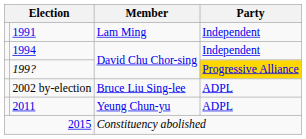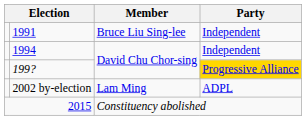(121, 32) Lam Ming -> (141, 32) Bruce Liu Sing-lee
(141, 87) Bruce Liu Sing-lee -> (121, 87) Lam Ming
- row: (24, 106)
